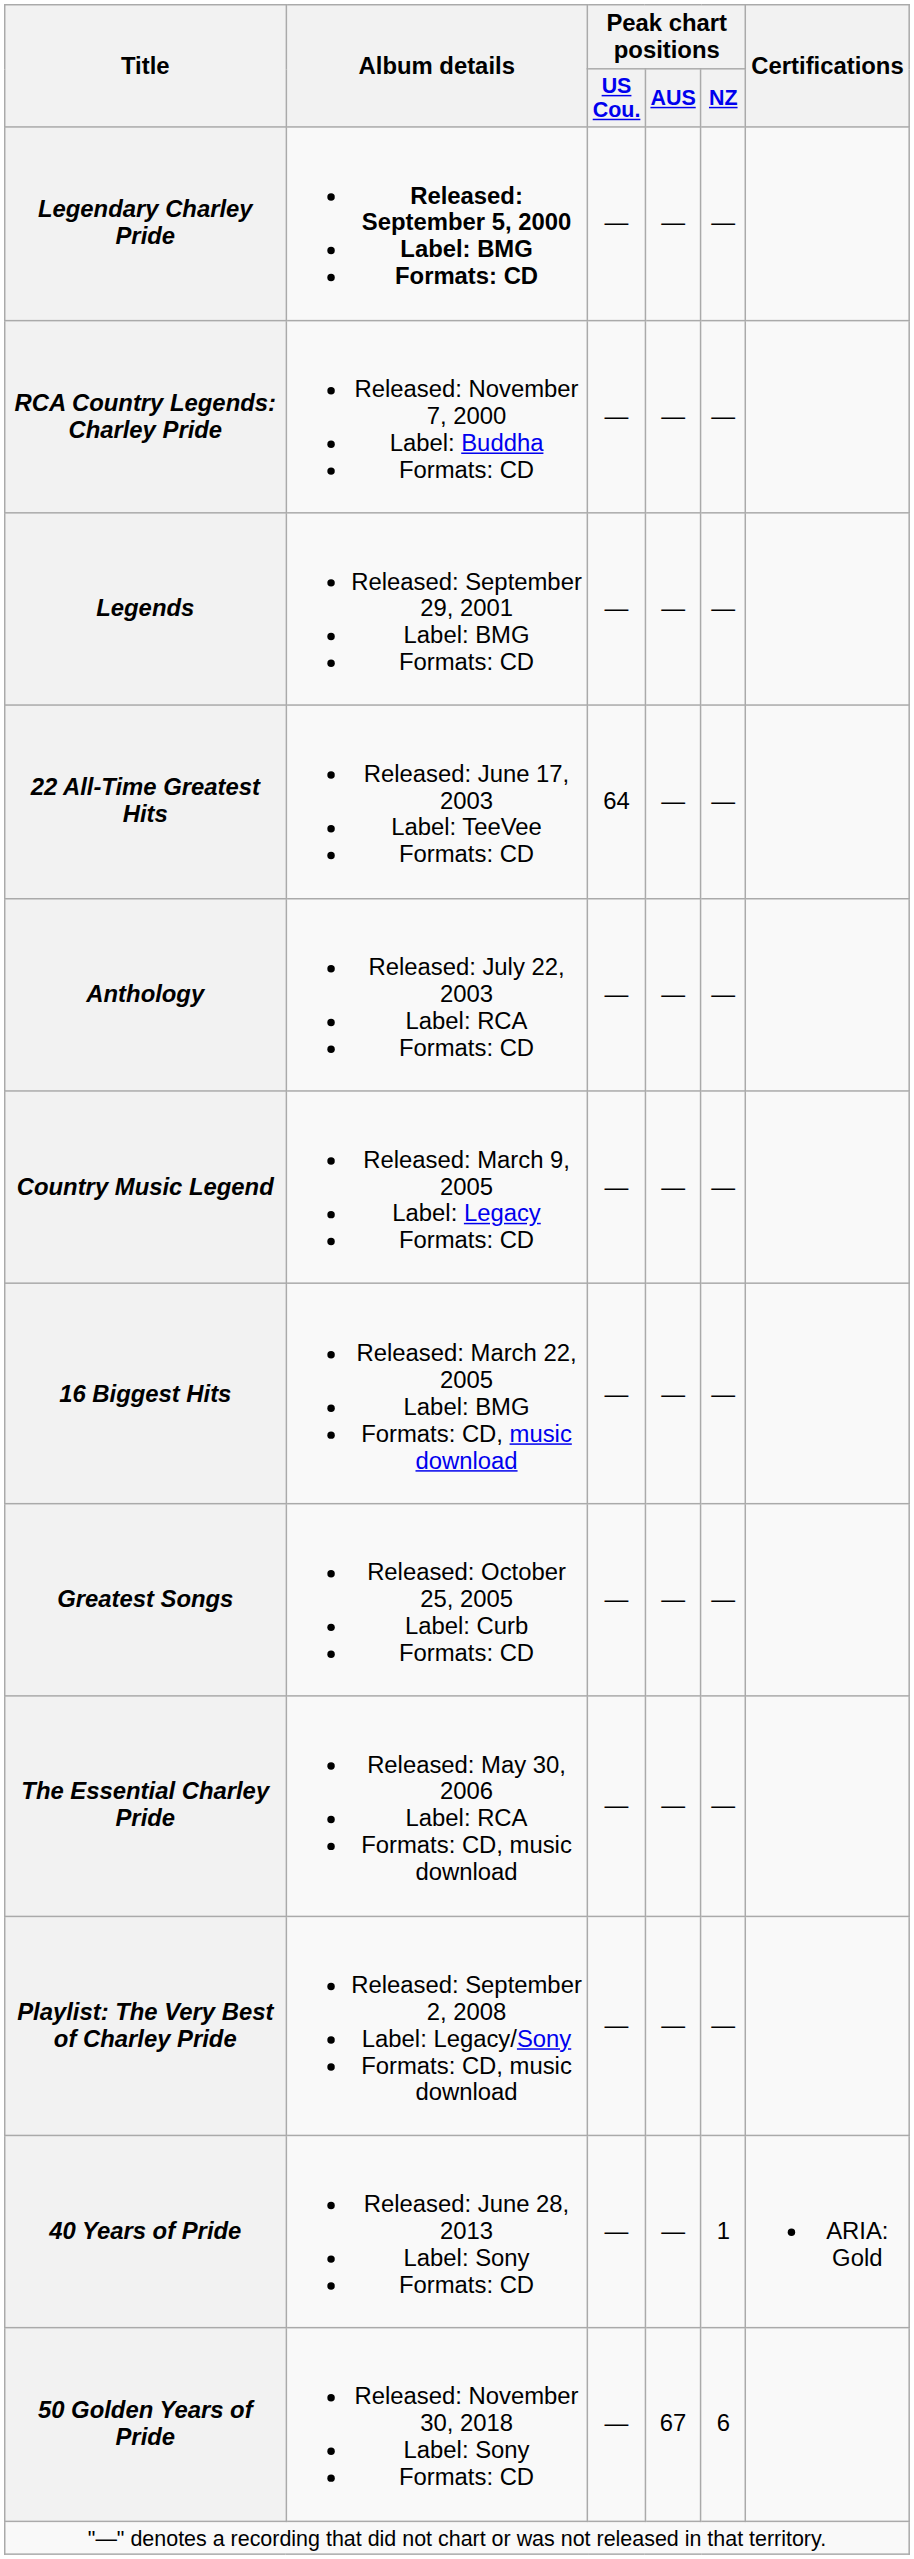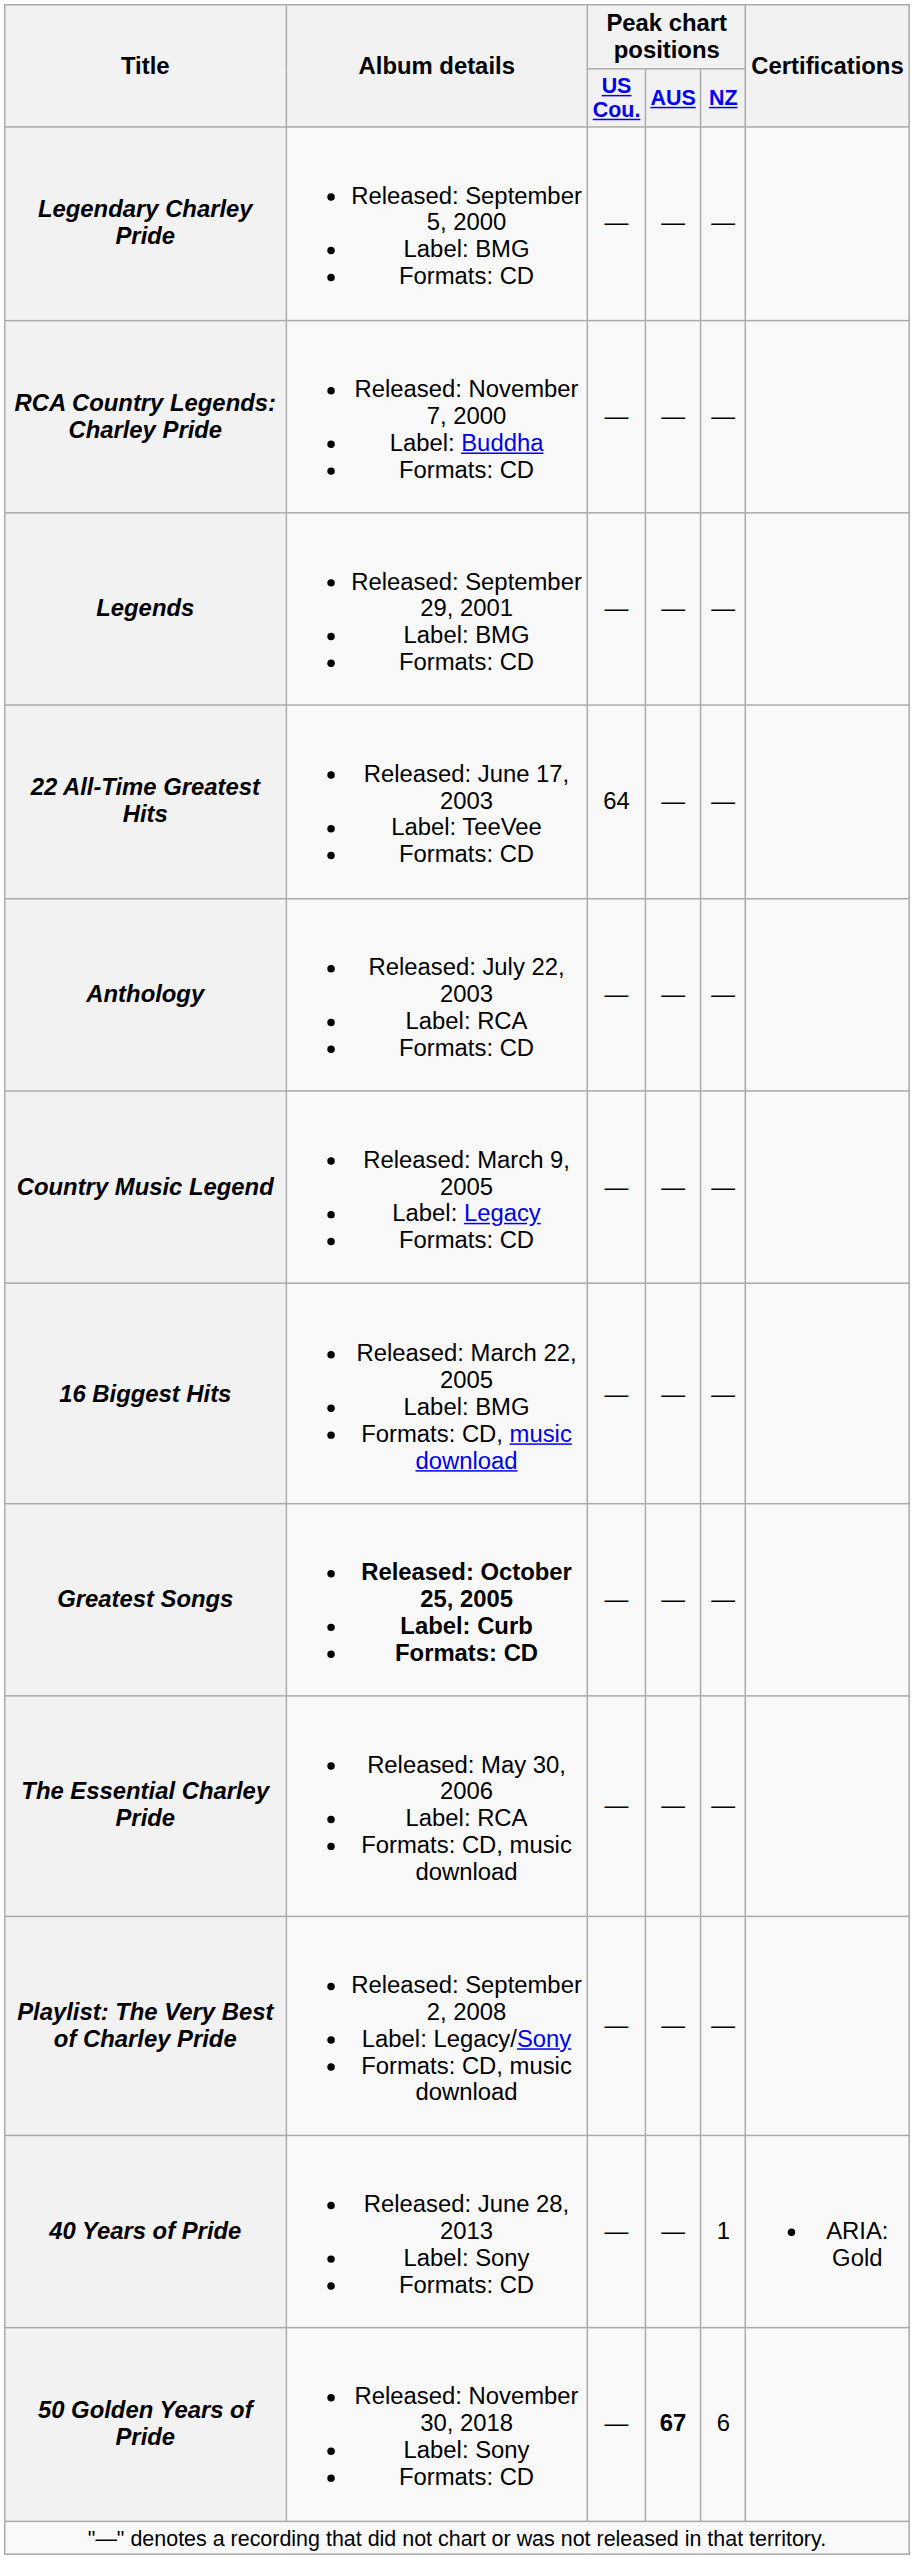(437, 237) bold -> (437, 237) normal
(437, 1613) normal -> (437, 1613) bold
(673, 2424) normal -> (673, 2424) bold
